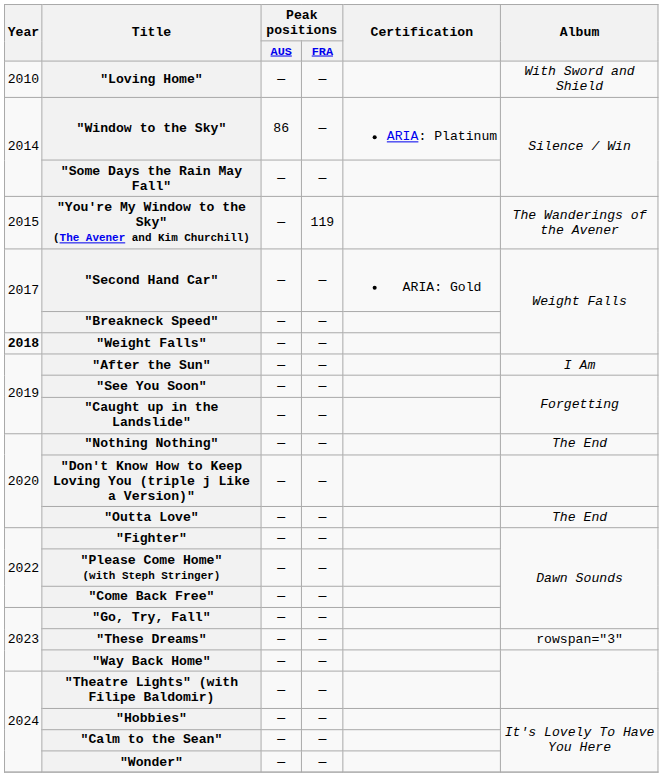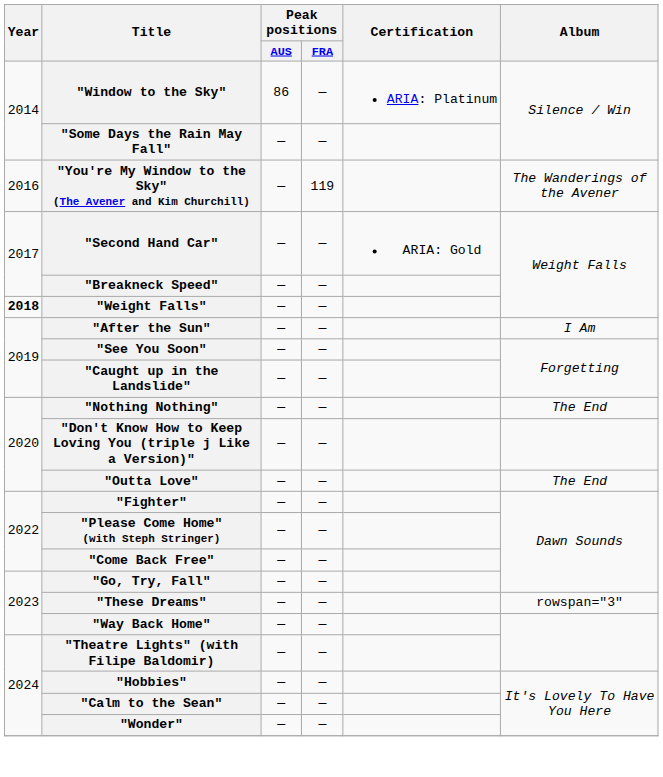- row: (151, 79)
(23, 223) 2015 -> (23, 186) 2016
